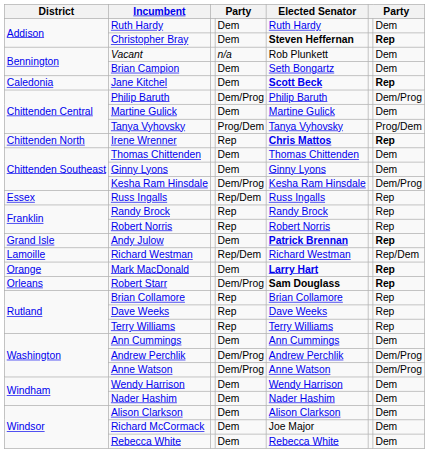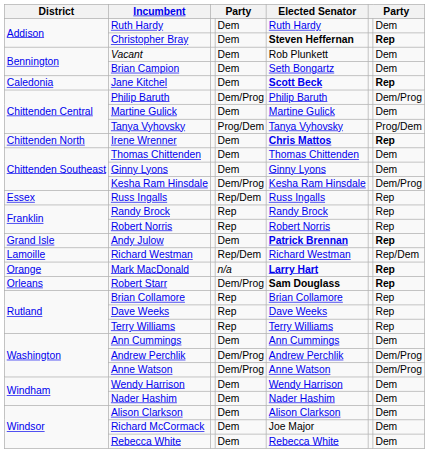(225, 54) n/a -> (228, 54) Dem
(227, 140) Rep -> (228, 140) Dem
(228, 269) Dem -> (225, 269) n/a
